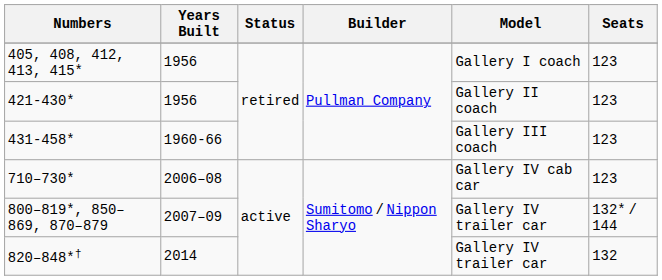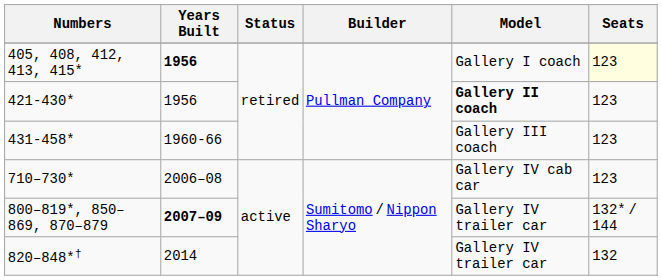(180, 63) normal -> (180, 63) bold
(605, 63) no background -> (605, 63) lightyellow background
(497, 101) normal -> (497, 101) bold
(193, 217) normal -> (193, 217) bold
